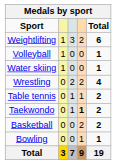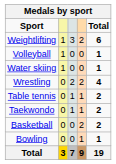(82, 110) bold -> (82, 110) normal
